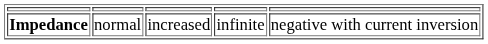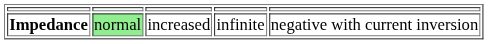(118, 24) no background -> (118, 24) lightgreen background
